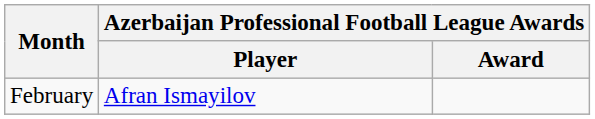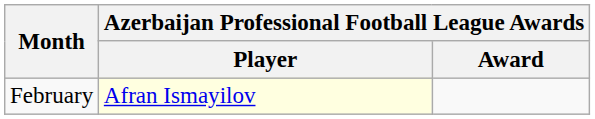(180, 95) no background -> (180, 95) lightyellow background
